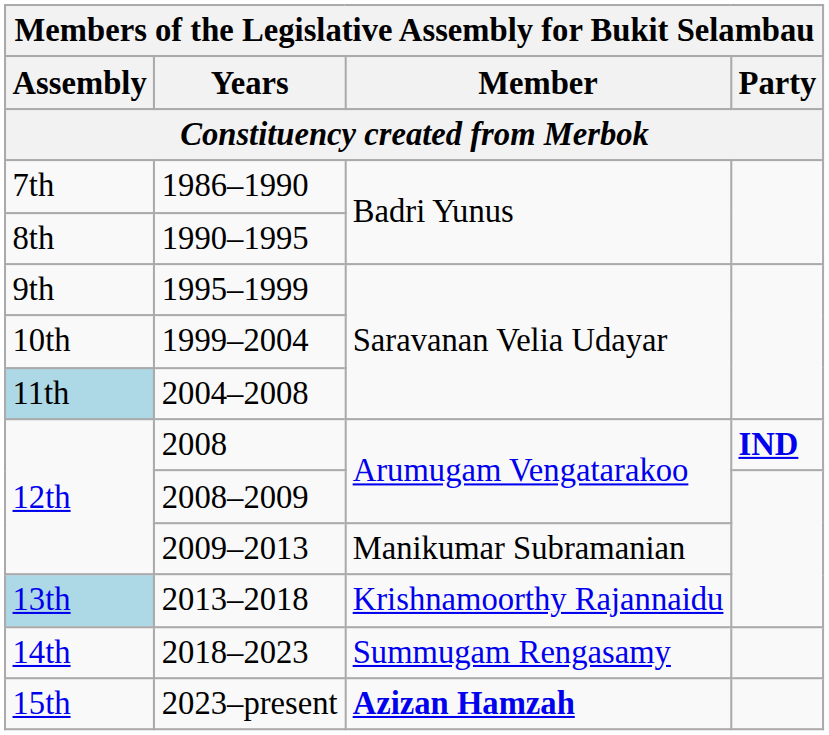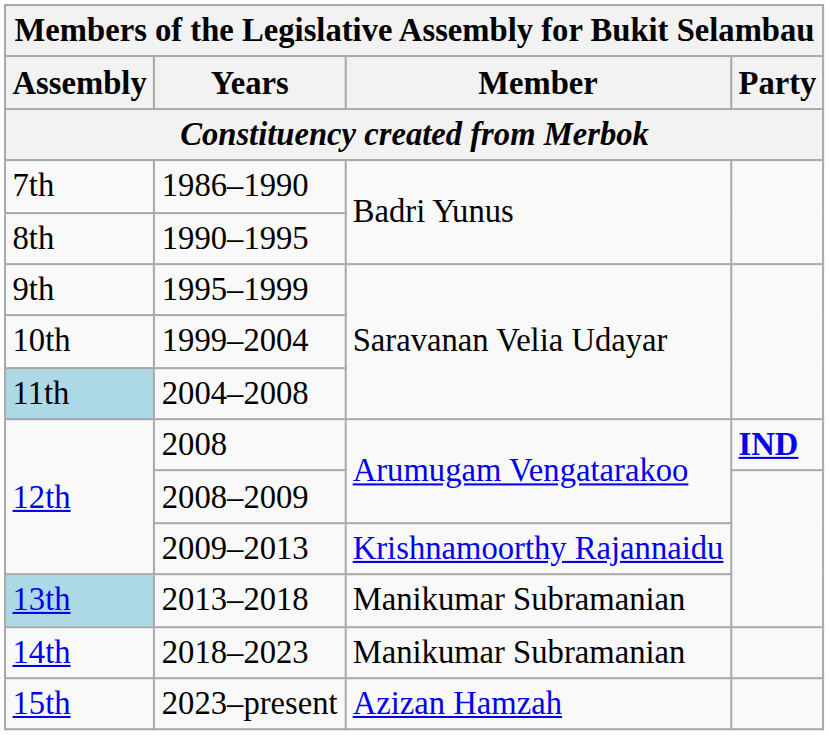(519, 548) Manikumar Subramanian -> (538, 548) Krishnamoorthy Rajannaidu
(538, 599) Krishnamoorthy Rajannaidu -> (519, 599) Manikumar Subramanian
(512, 651) Summugam Rengasamy -> (519, 651) Manikumar Subramanian
(464, 703) bold -> (457, 703) normal
